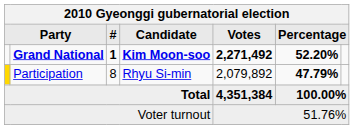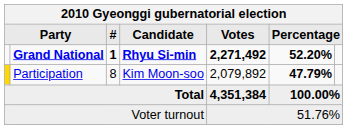(166, 54) Kim Moon-soo -> (159, 54) Rhyu Si-min
(157, 74) Rhyu Si-min -> (163, 74) Kim Moon-soo
